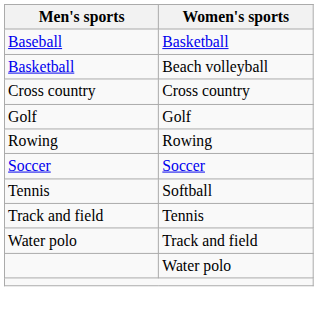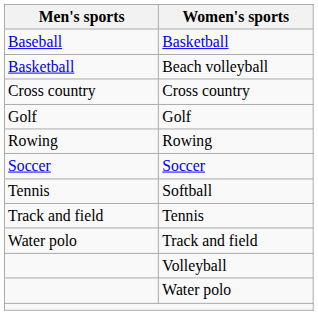+ row: (194, 265)
